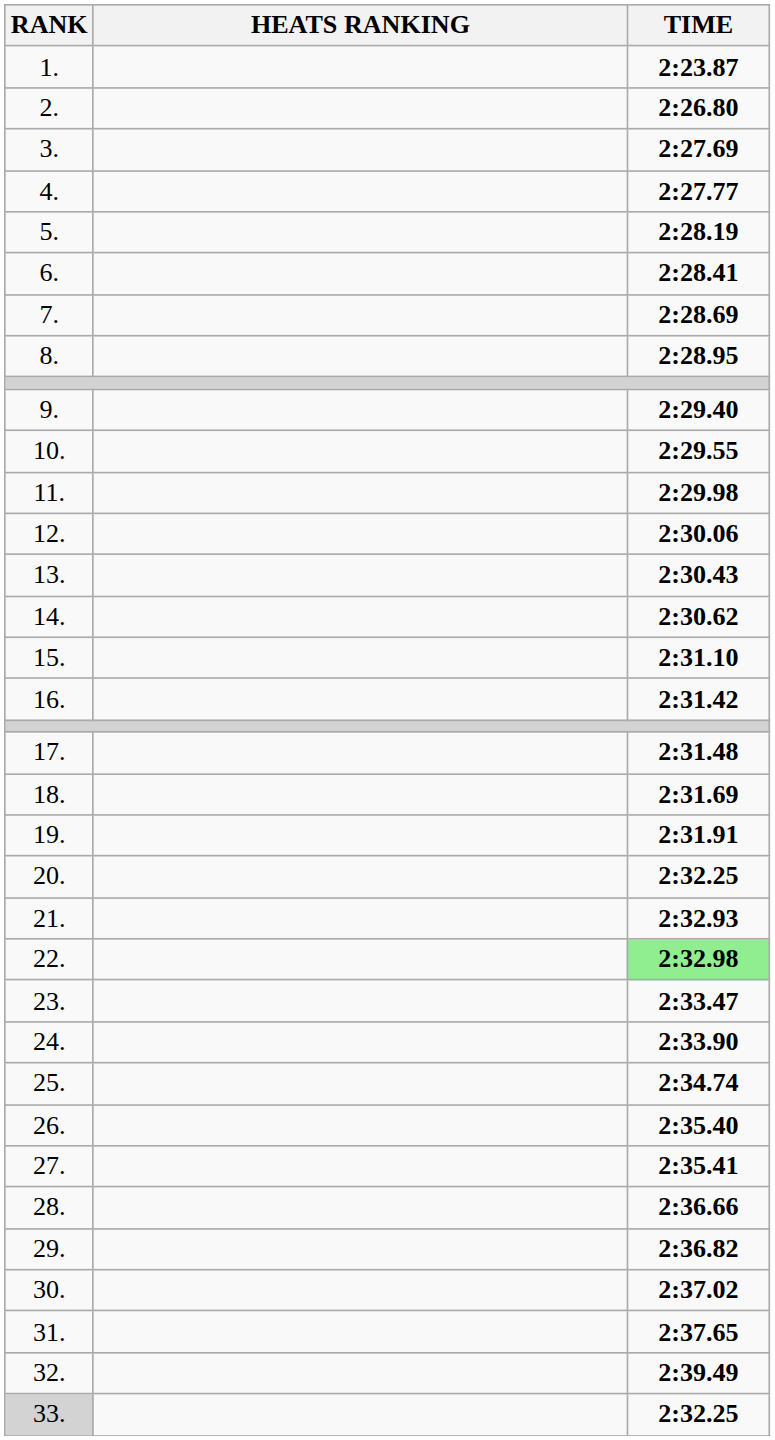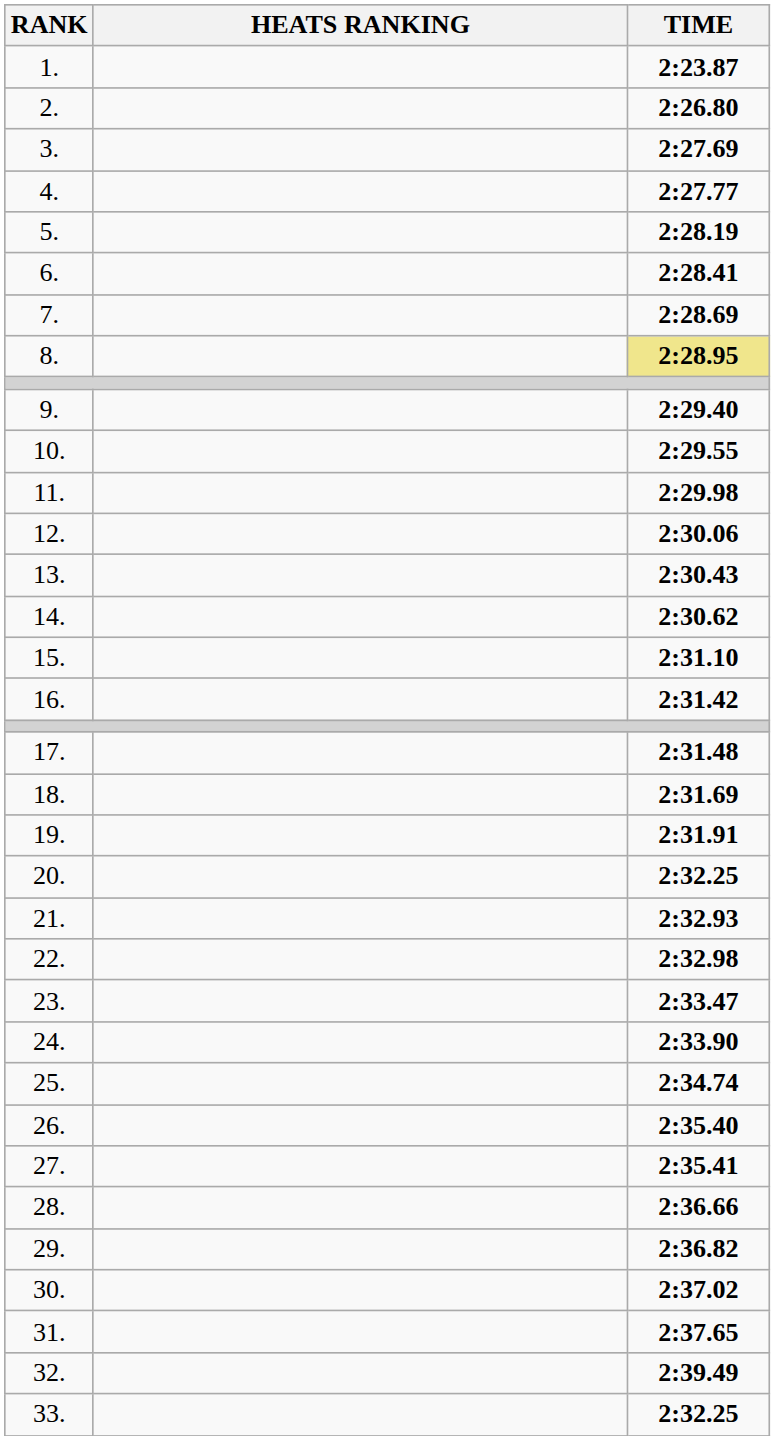(698, 356) no background -> (698, 356) khaki background
(698, 959) lightgreen background -> (698, 959) no background
(49, 1414) lightgrey background -> (49, 1414) no background
